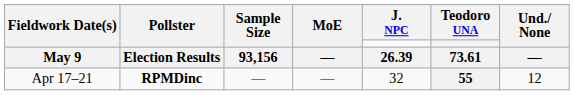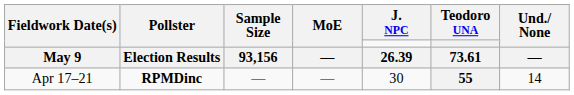(396, 78) 32 -> (396, 78) 30
(535, 78) 12 -> (535, 78) 14
